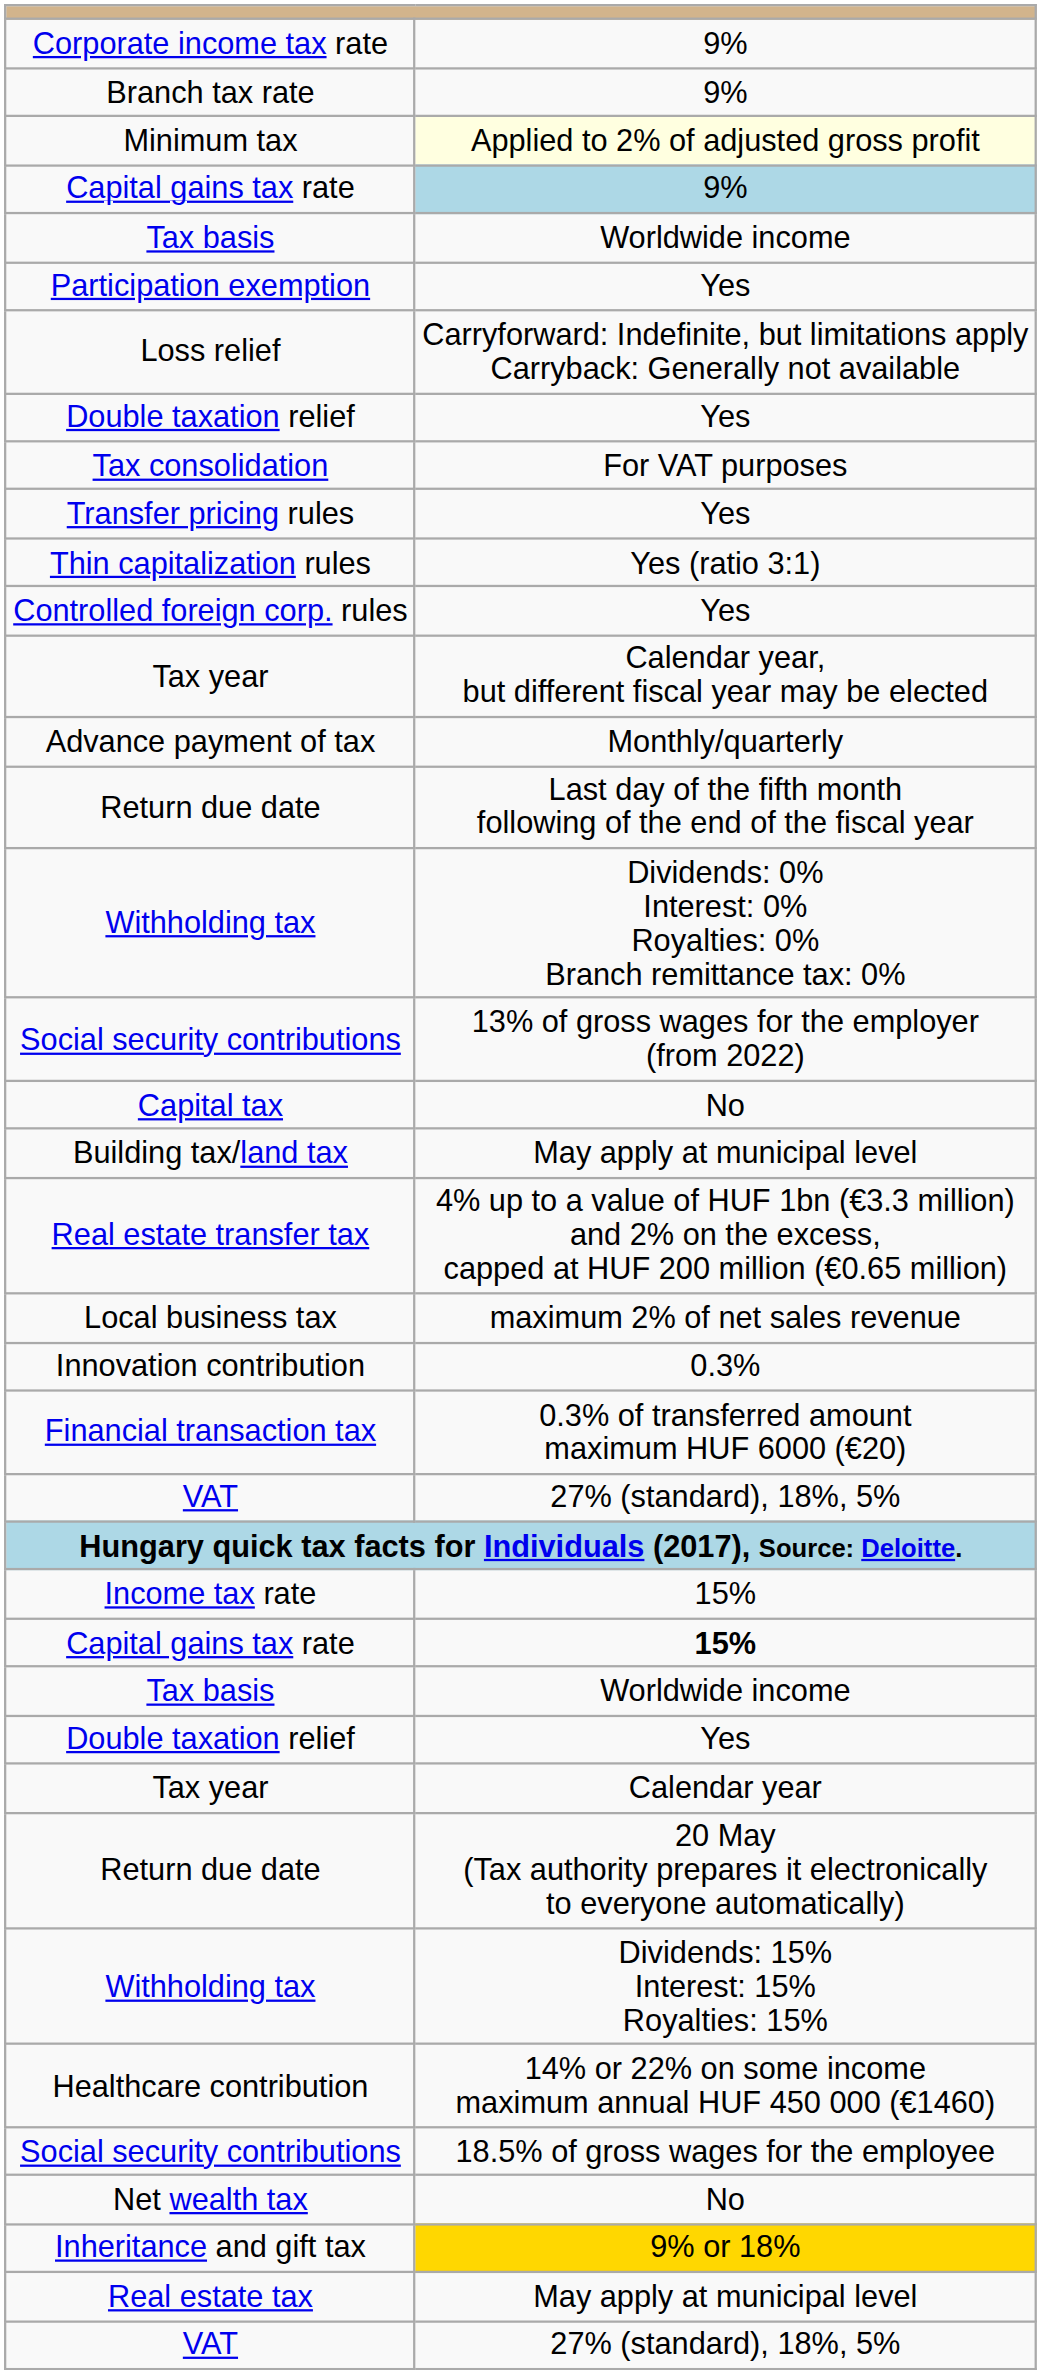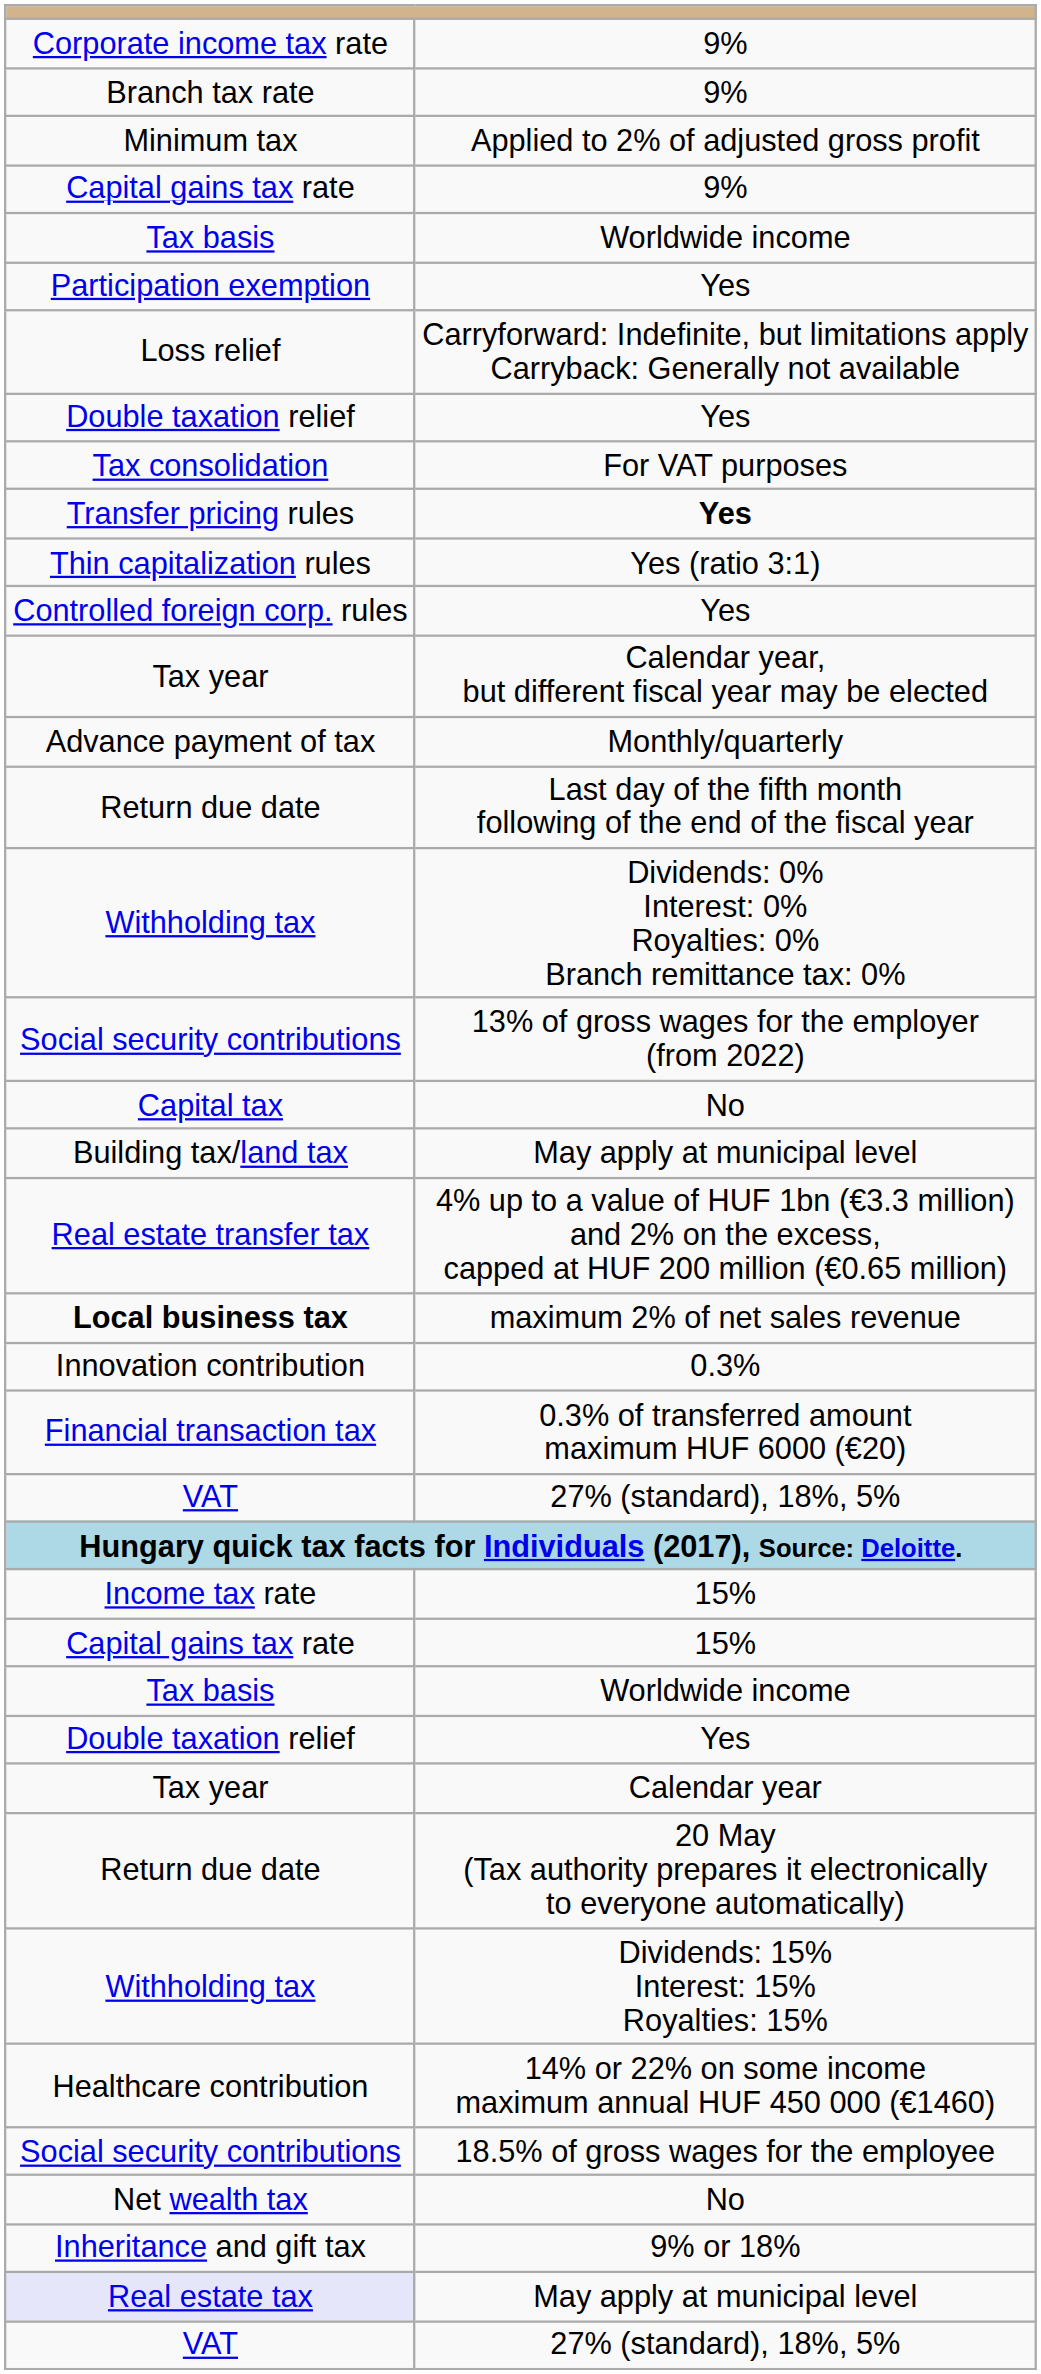(725, 141) lightyellow background -> (725, 141) no background
(725, 189) lightblue background -> (725, 189) no background
(725, 514) normal -> (725, 514) bold
(210, 1318) normal -> (210, 1318) bold
(725, 1643) bold -> (725, 1643) normal
(725, 2248) gold background -> (725, 2248) no background
(210, 2297) no background -> (210, 2297) lavender background
